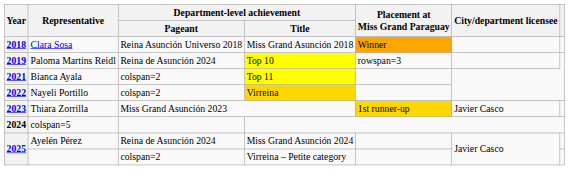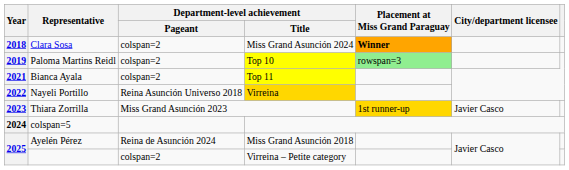(181, 44) Reina Asunción Universo 2018 -> (140, 44) colspan=2
(300, 44) Miss Grand Asunción 2018 -> (300, 44) Miss Grand Asunción 2024
(372, 44) normal -> (374, 44) bold
(168, 60) Reina de Asunción 2024 -> (140, 60) colspan=2
(379, 60) no background -> (379, 60) lightgreen background
(140, 92) colspan=2 -> (181, 92) Reina Asunción Universo 2018
(300, 141) Miss Grand Asunción 2024 -> (300, 141) Miss Grand Asunción 2018
